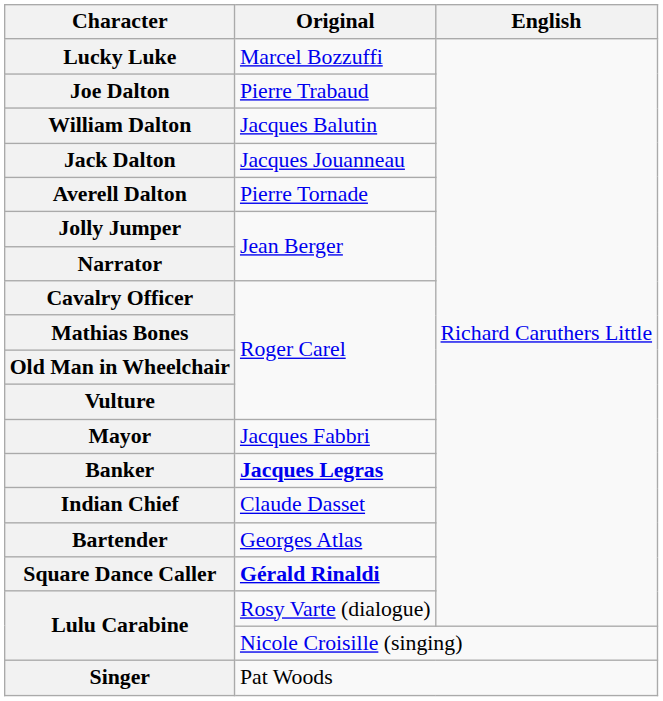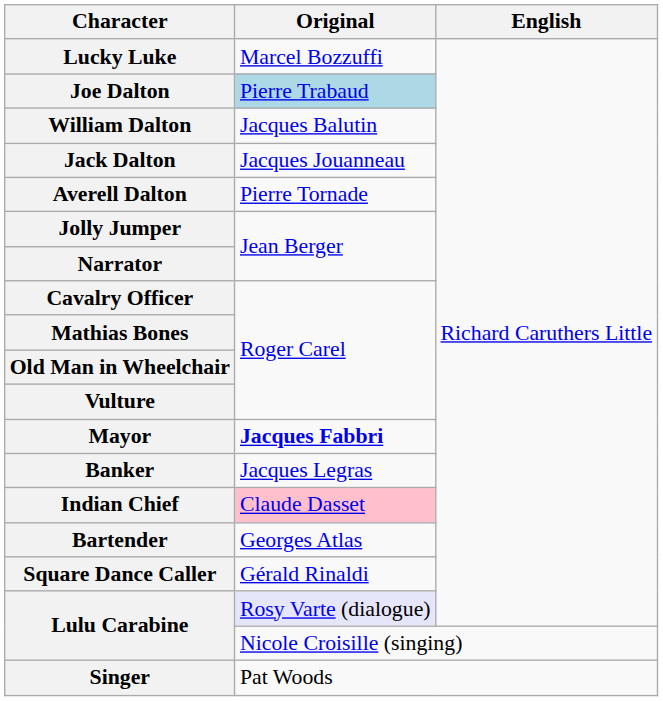(304, 90) no background -> (304, 90) lightblue background
(305, 435) normal -> (312, 435) bold
(312, 470) bold -> (306, 470) normal
(303, 504) no background -> (303, 504) pink background
(310, 573) bold -> (304, 573) normal
(335, 608) no background -> (335, 608) lavender background
